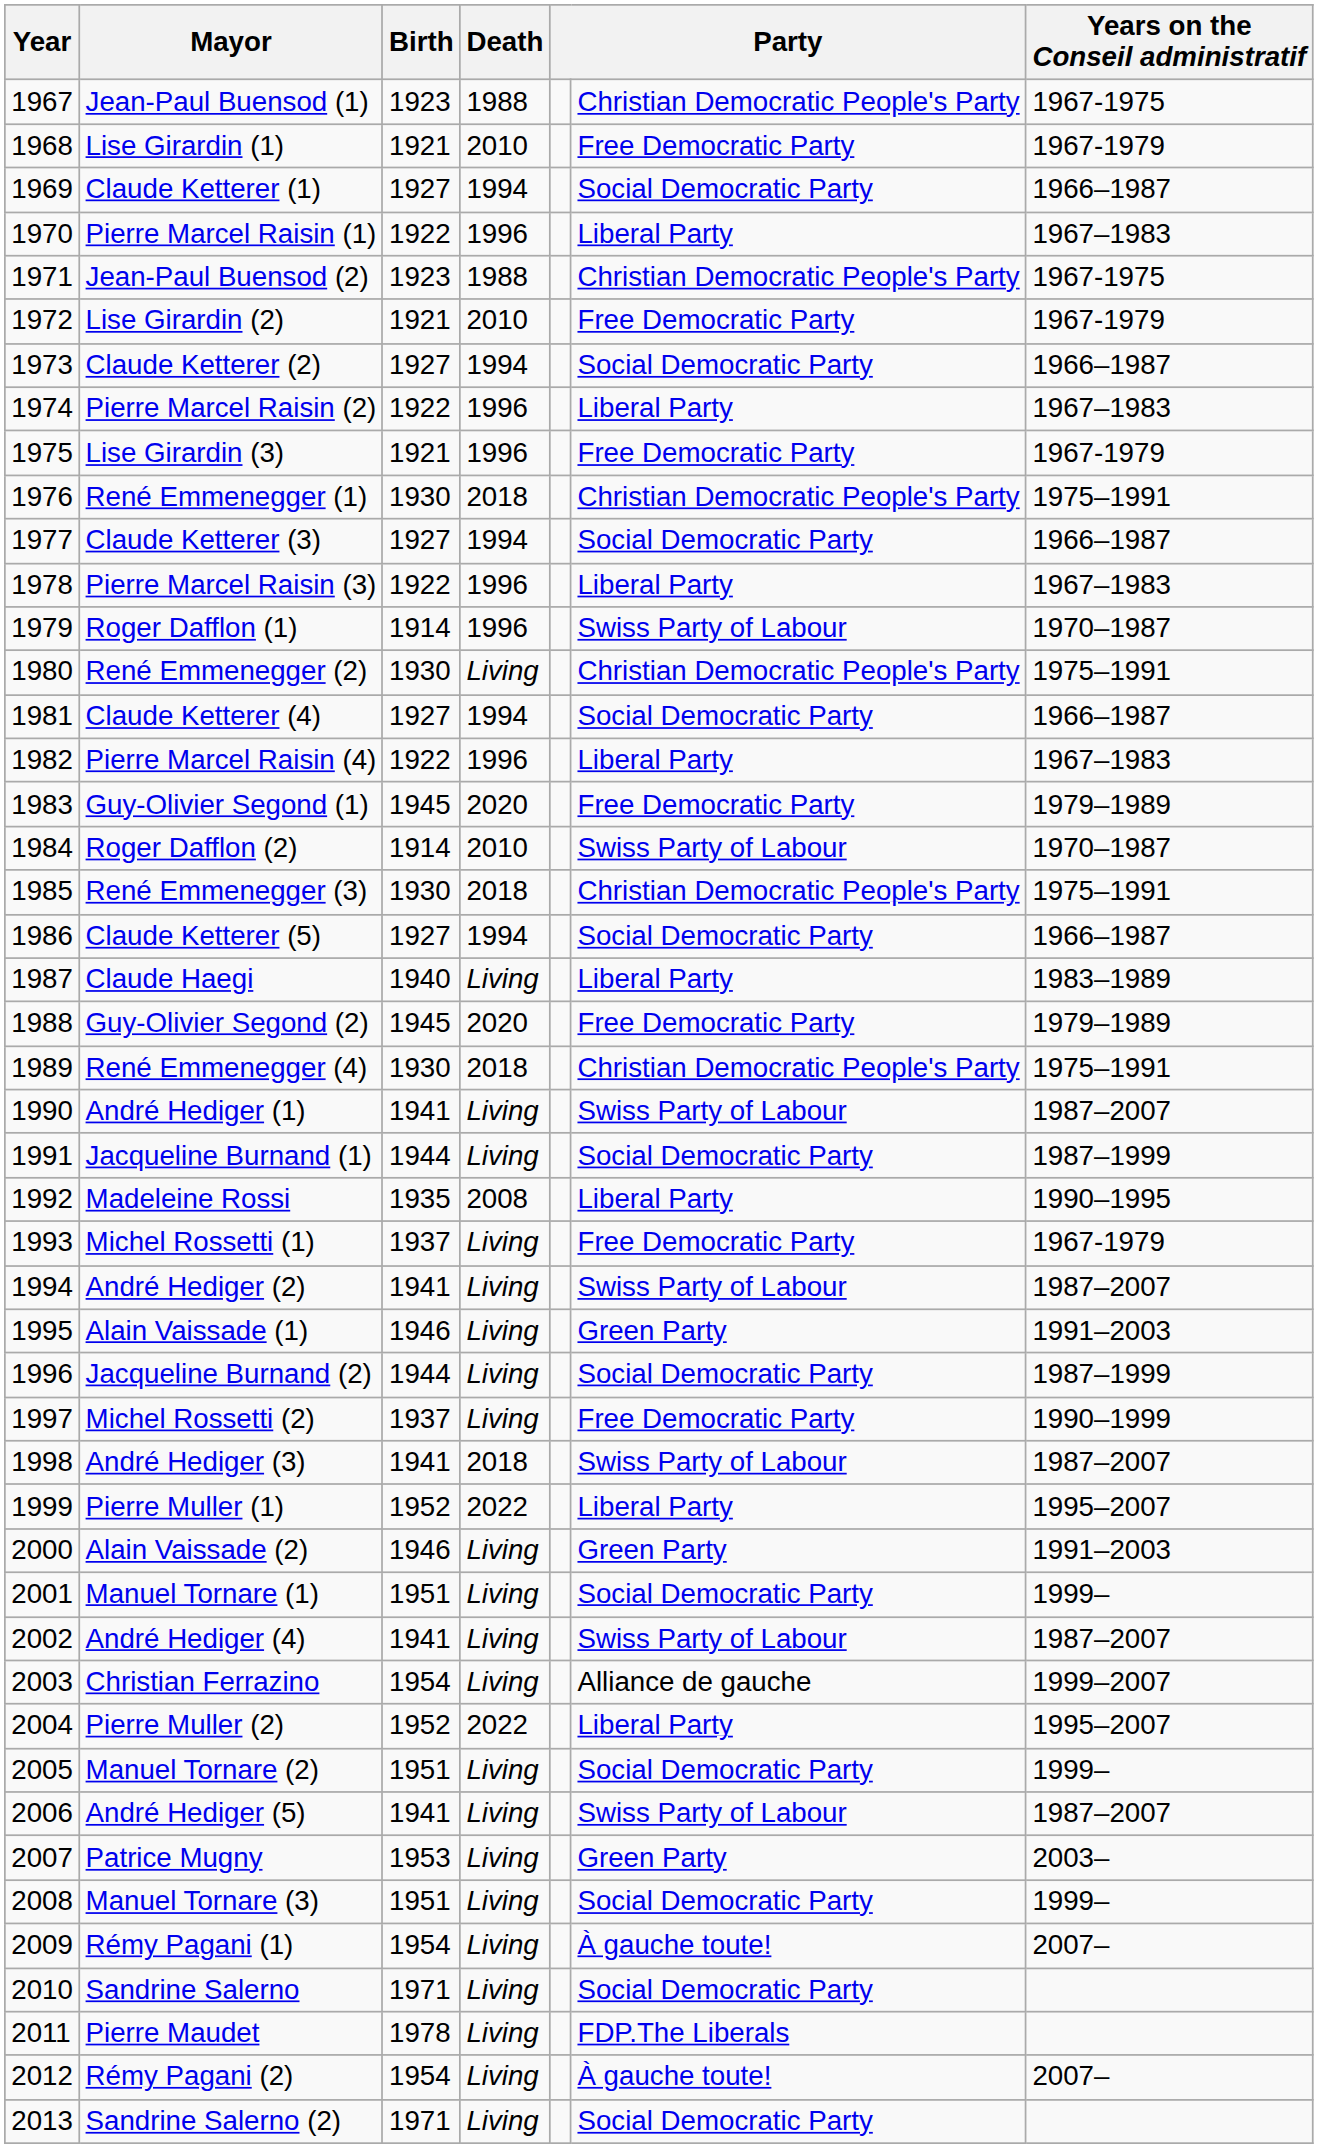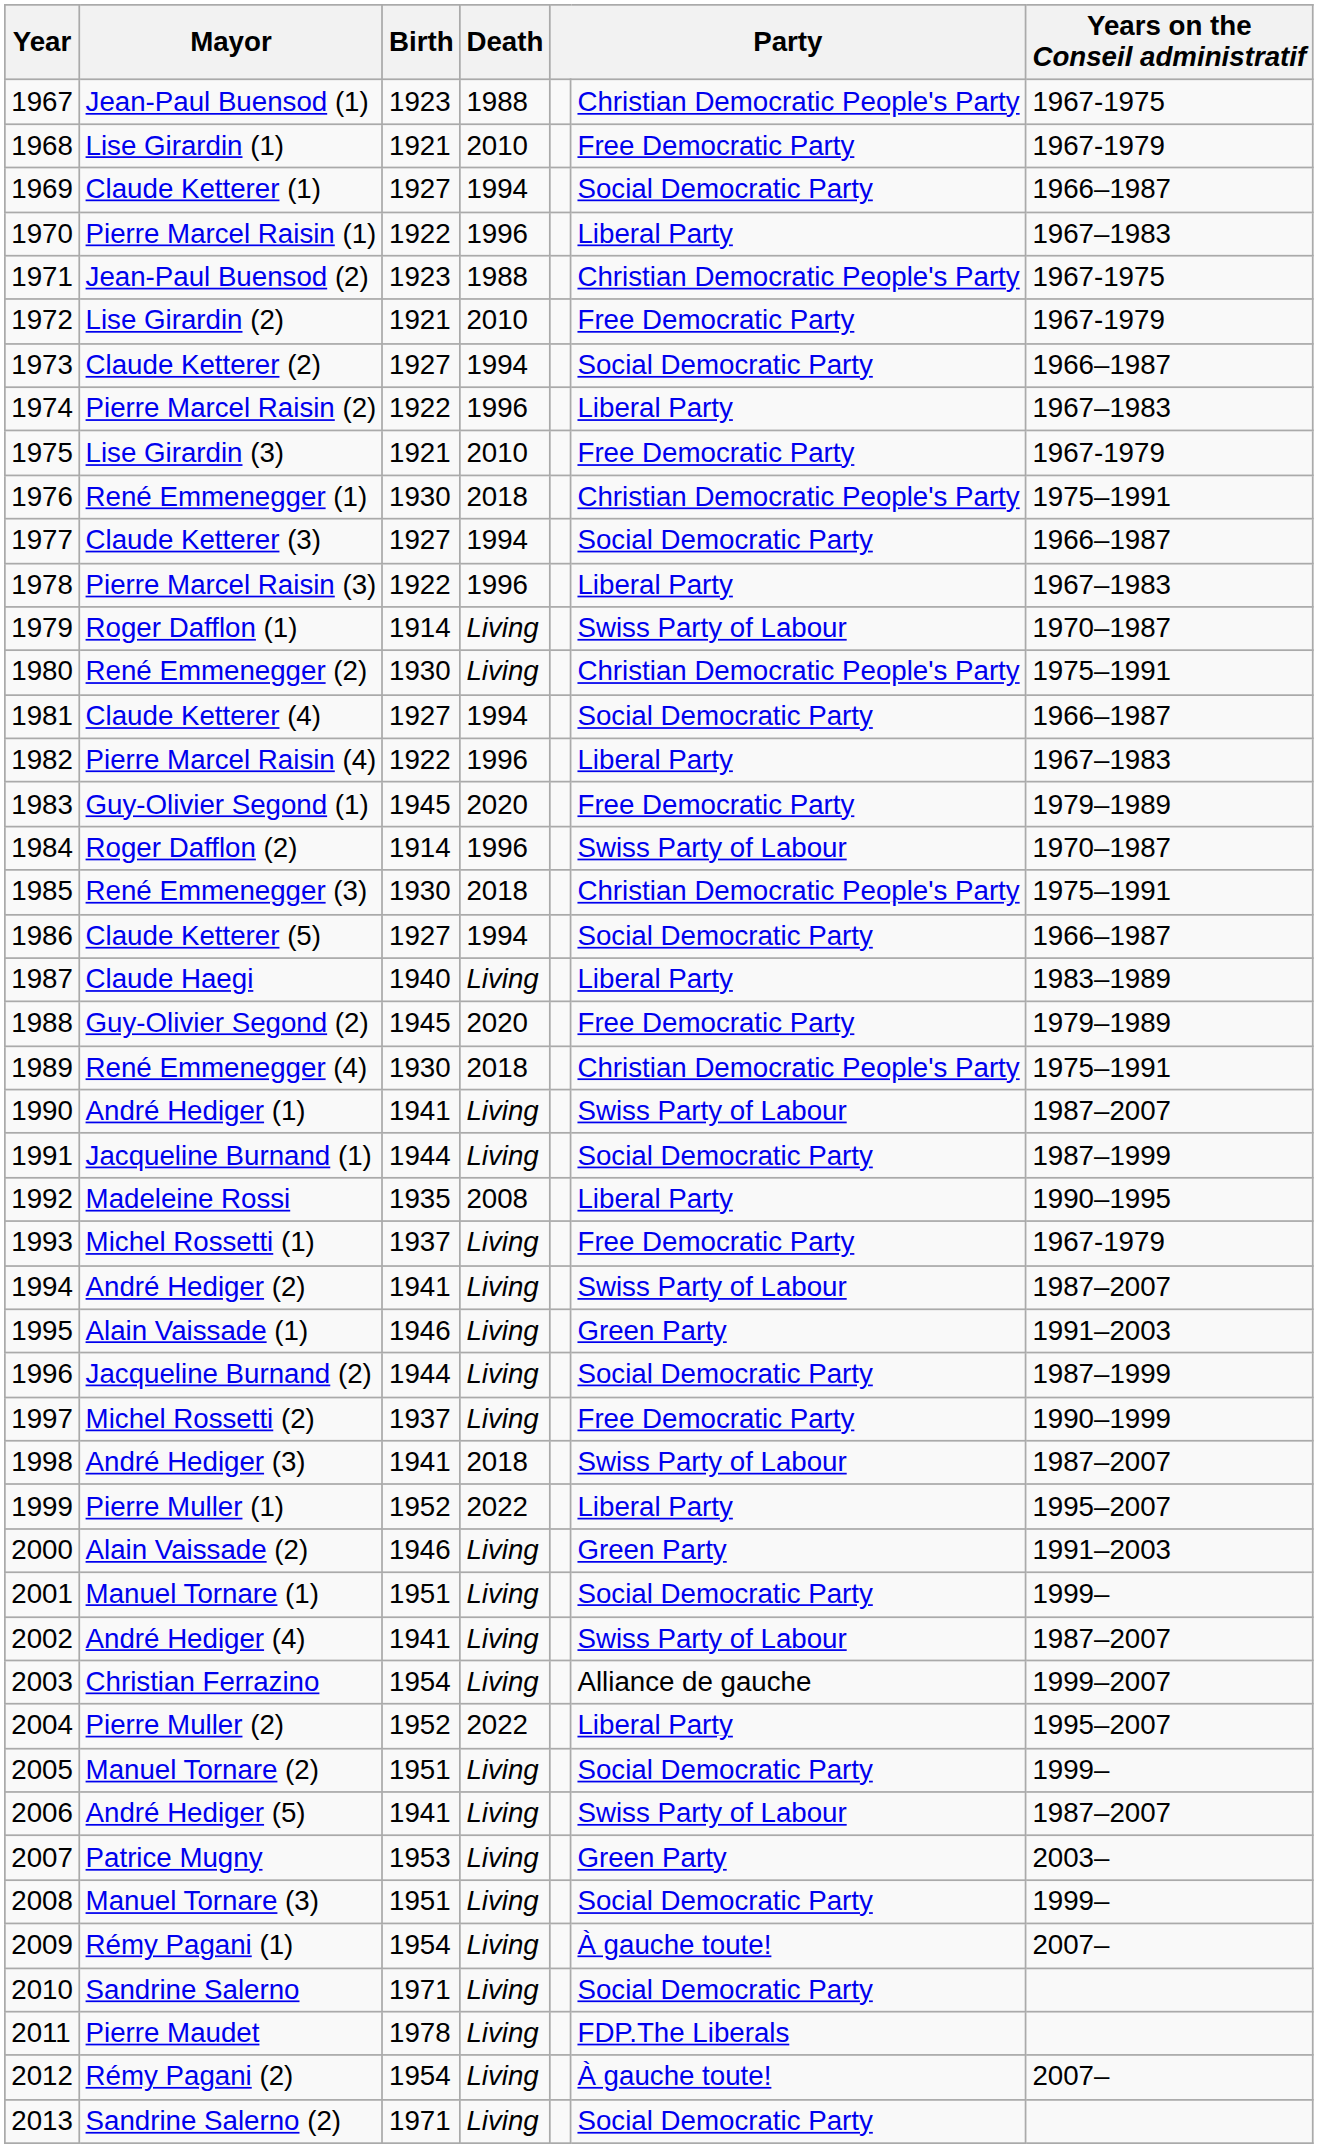(497, 452) 1996 -> (497, 452) 2010
(497, 628) 1996 -> (503, 628) Living
(497, 847) 2010 -> (497, 847) 1996
